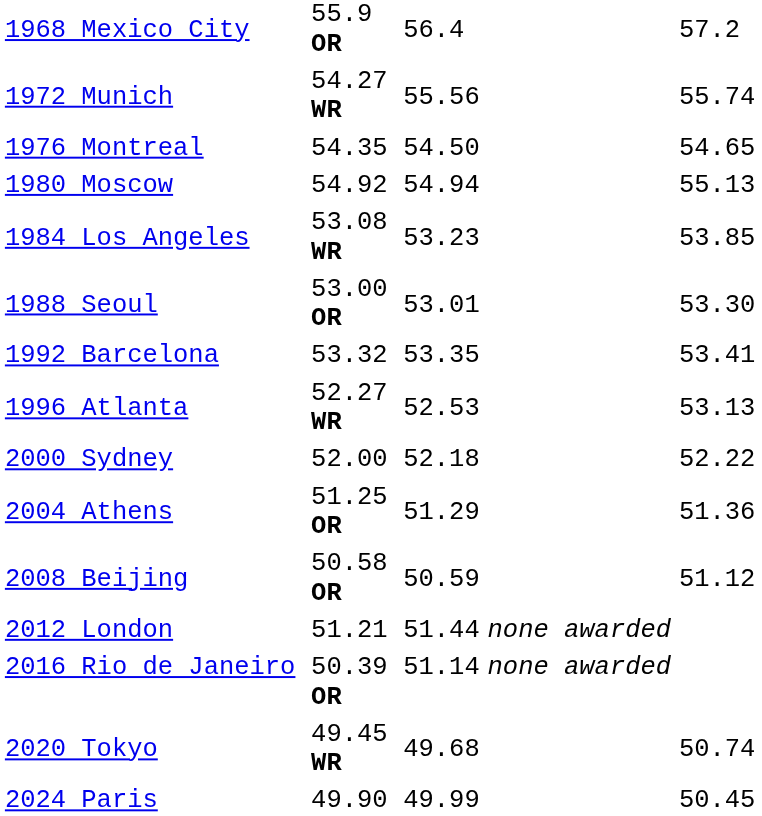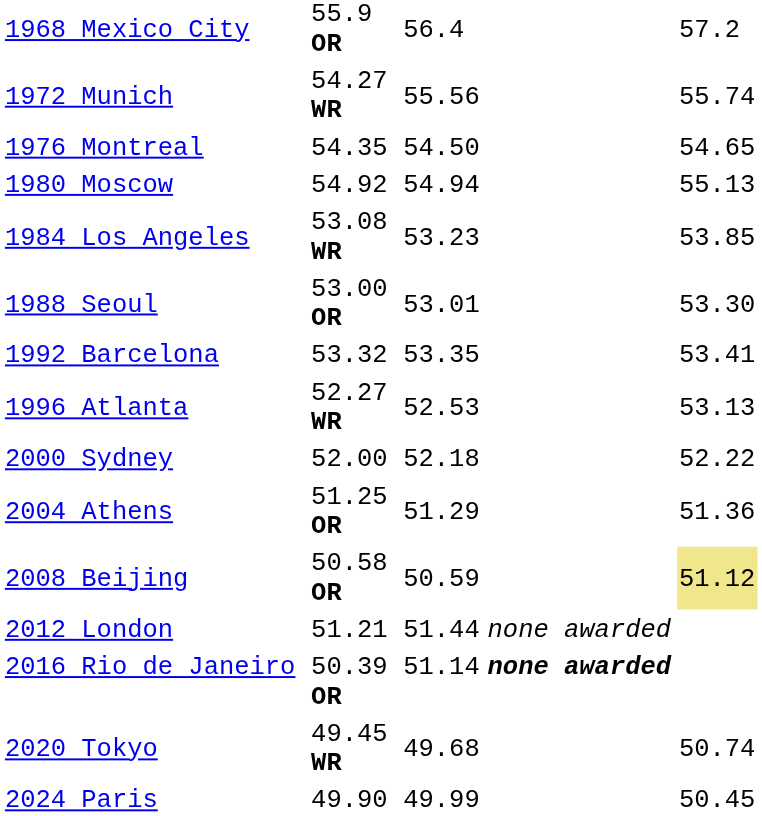(717, 578) no background -> (717, 578) khaki background
(579, 667) normal -> (579, 667) bold
